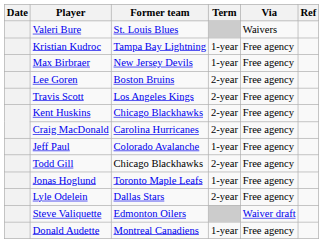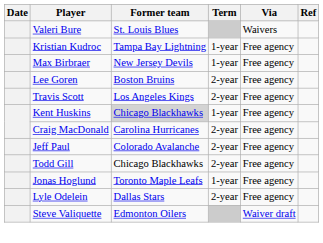(158, 113) no background -> (158, 113) lightgrey background
(224, 113) 2-year -> (224, 113) 1-year
(224, 146) 1-year -> (224, 146) 2-year
- row: (66, 230)
